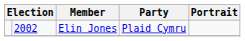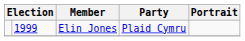(26, 28) 2002 -> (26, 28) 1999
